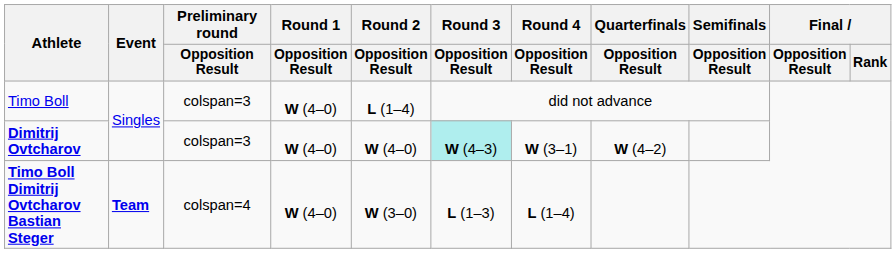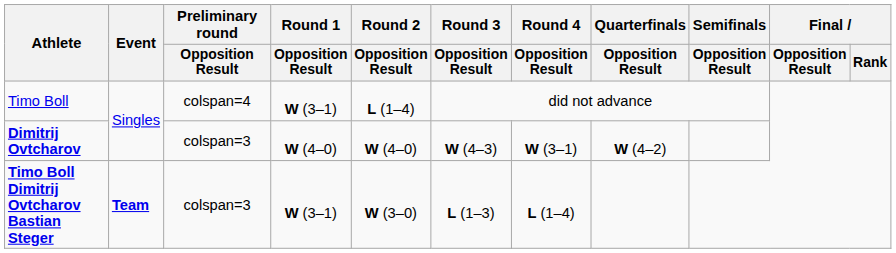(217, 101) colspan=3 -> (217, 101) colspan=4
(311, 110) W (4–0) -> (311, 110) W (3–1)
(471, 149) paleturquoise background -> (471, 149) no background
(217, 205) colspan=4 -> (217, 205) colspan=3
(311, 213) W (4–0) -> (311, 213) W (3–1)
